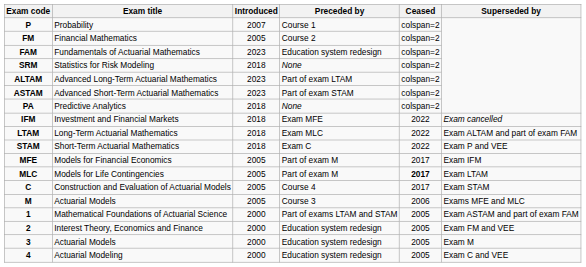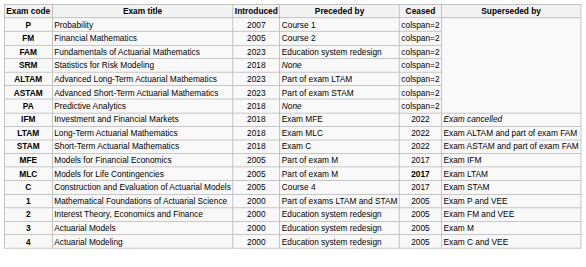(476, 147) Exam P and VEE -> (511, 147) Exam ASTAM and part of exam FAM
- row: (28, 201)
(511, 214) Exam ASTAM and part of exam FAM -> (476, 201) Exam P and VEE
